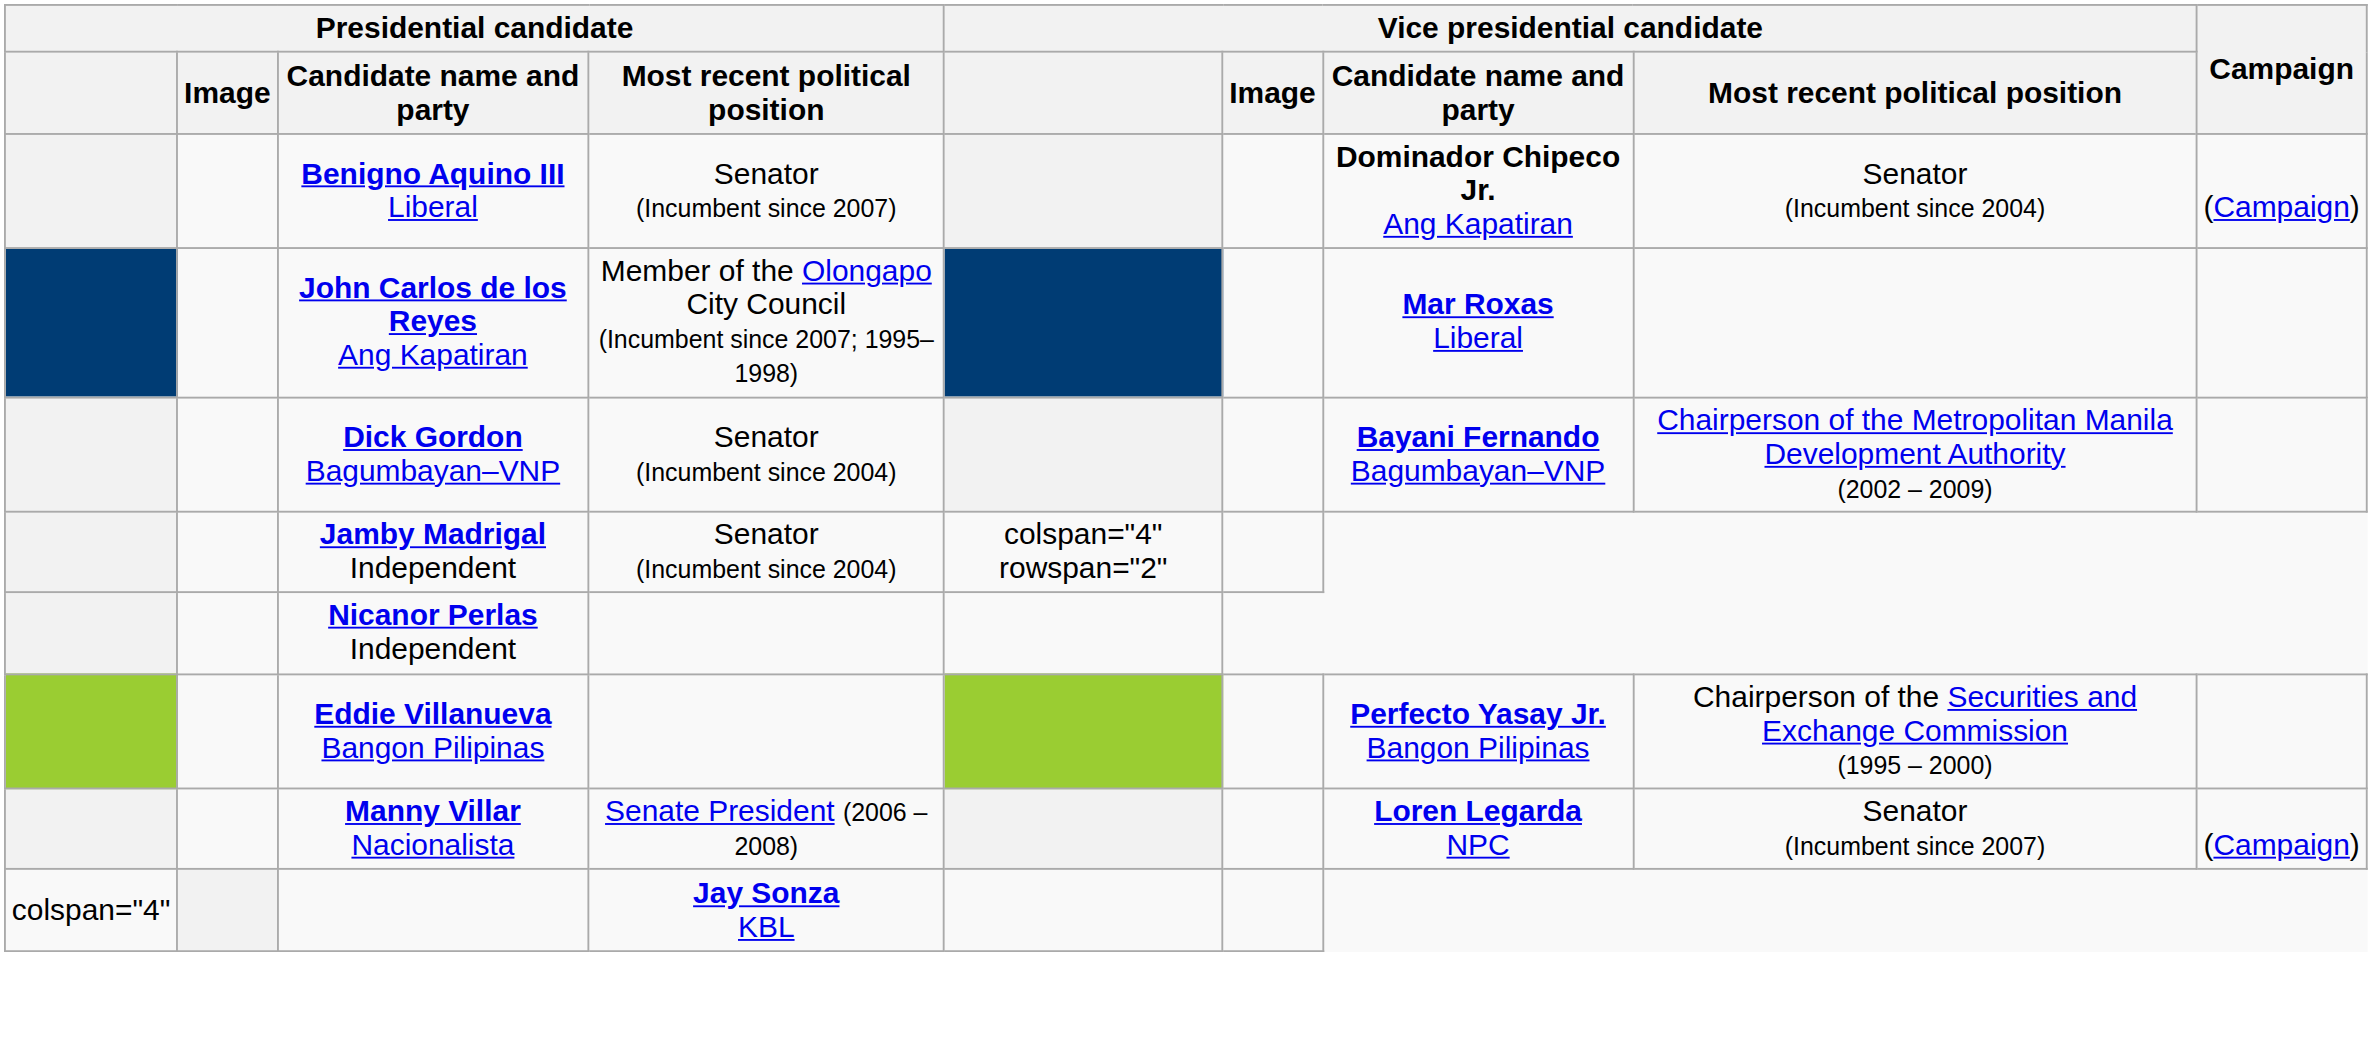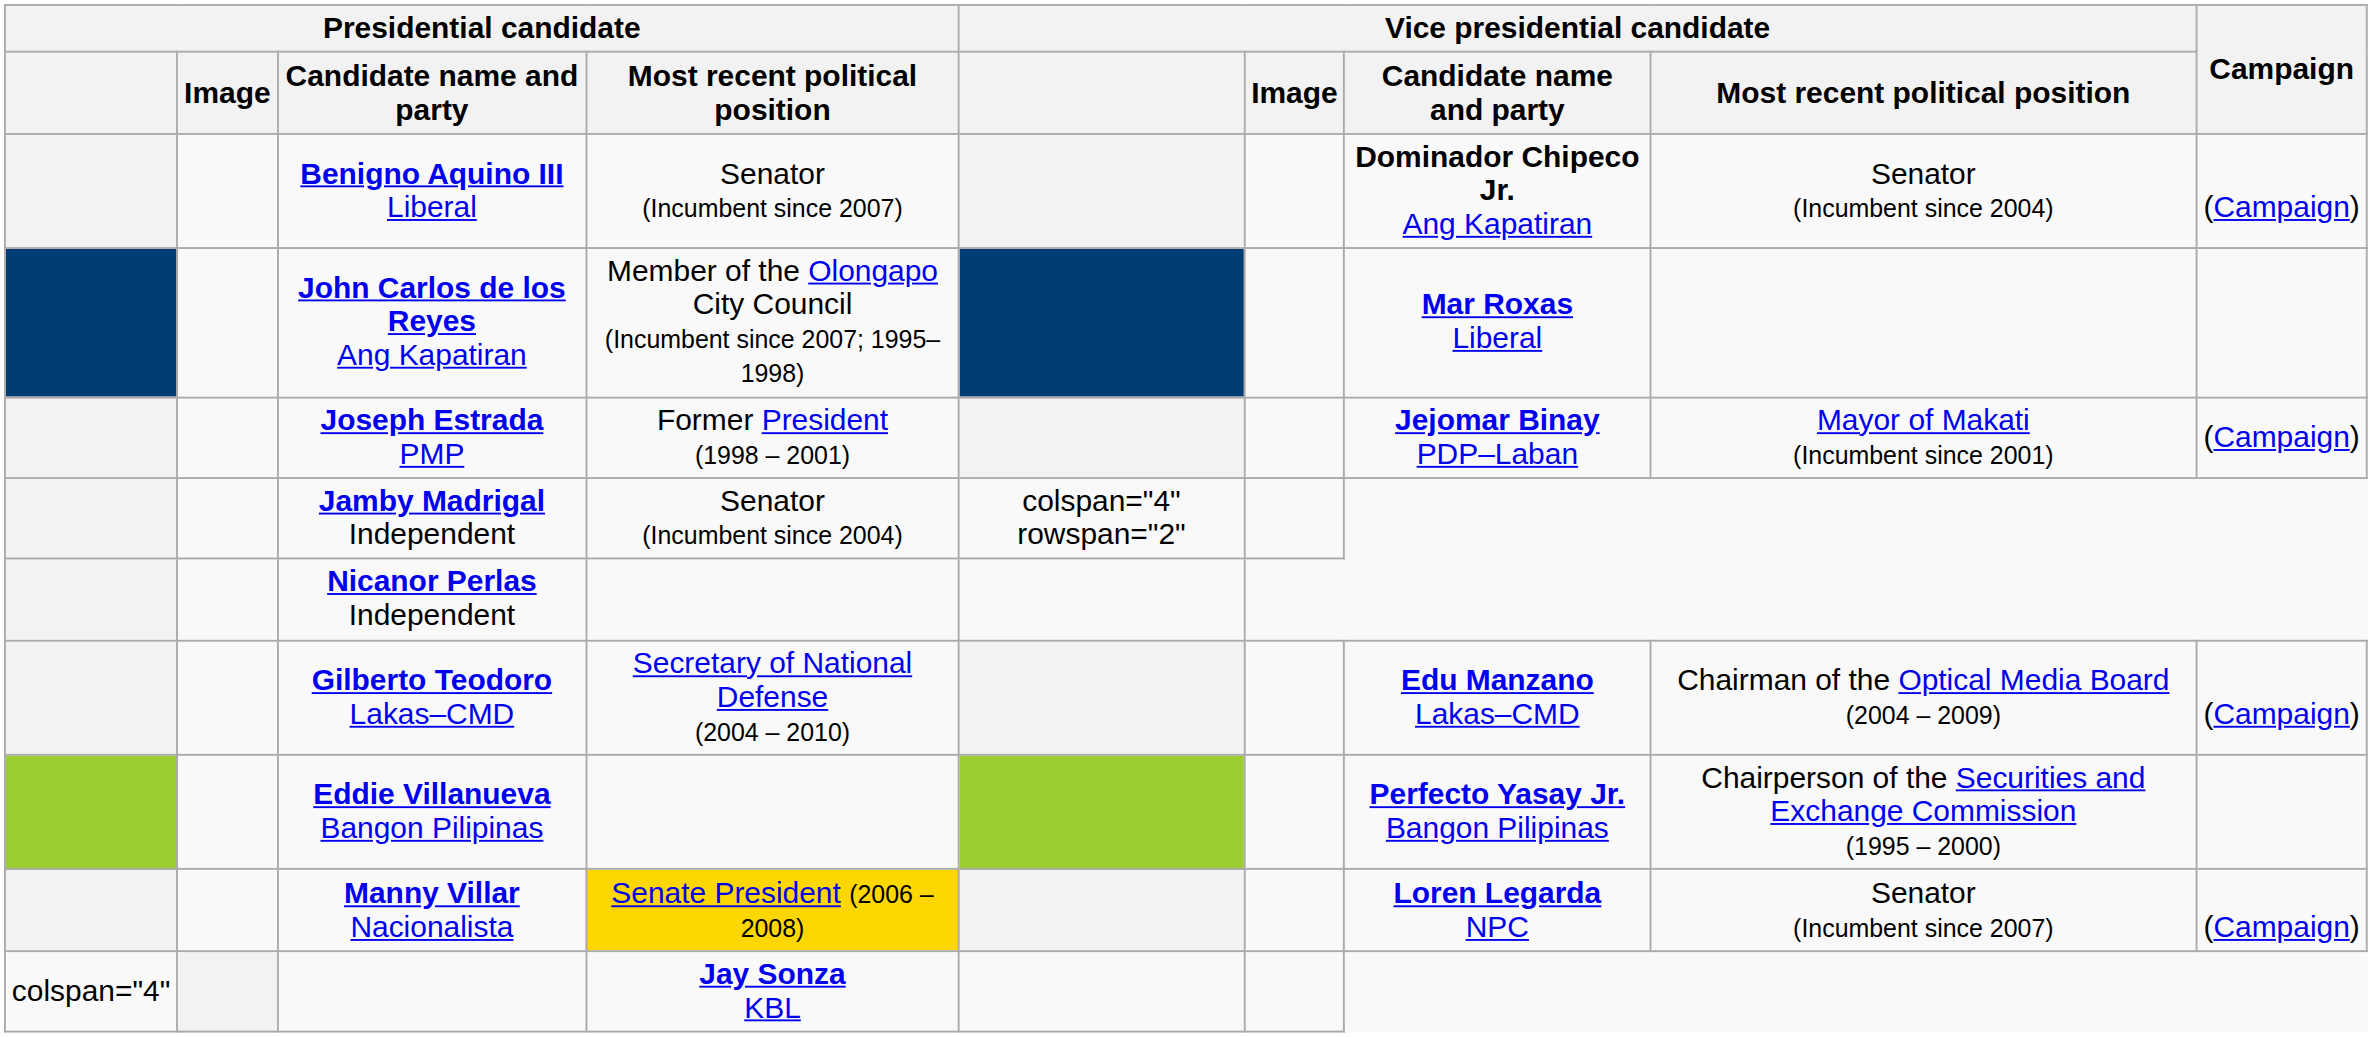+ row: (432, 436)
- row: (433, 453)
+ row: (432, 696)
(766, 828) no background -> (772, 909) gold background
